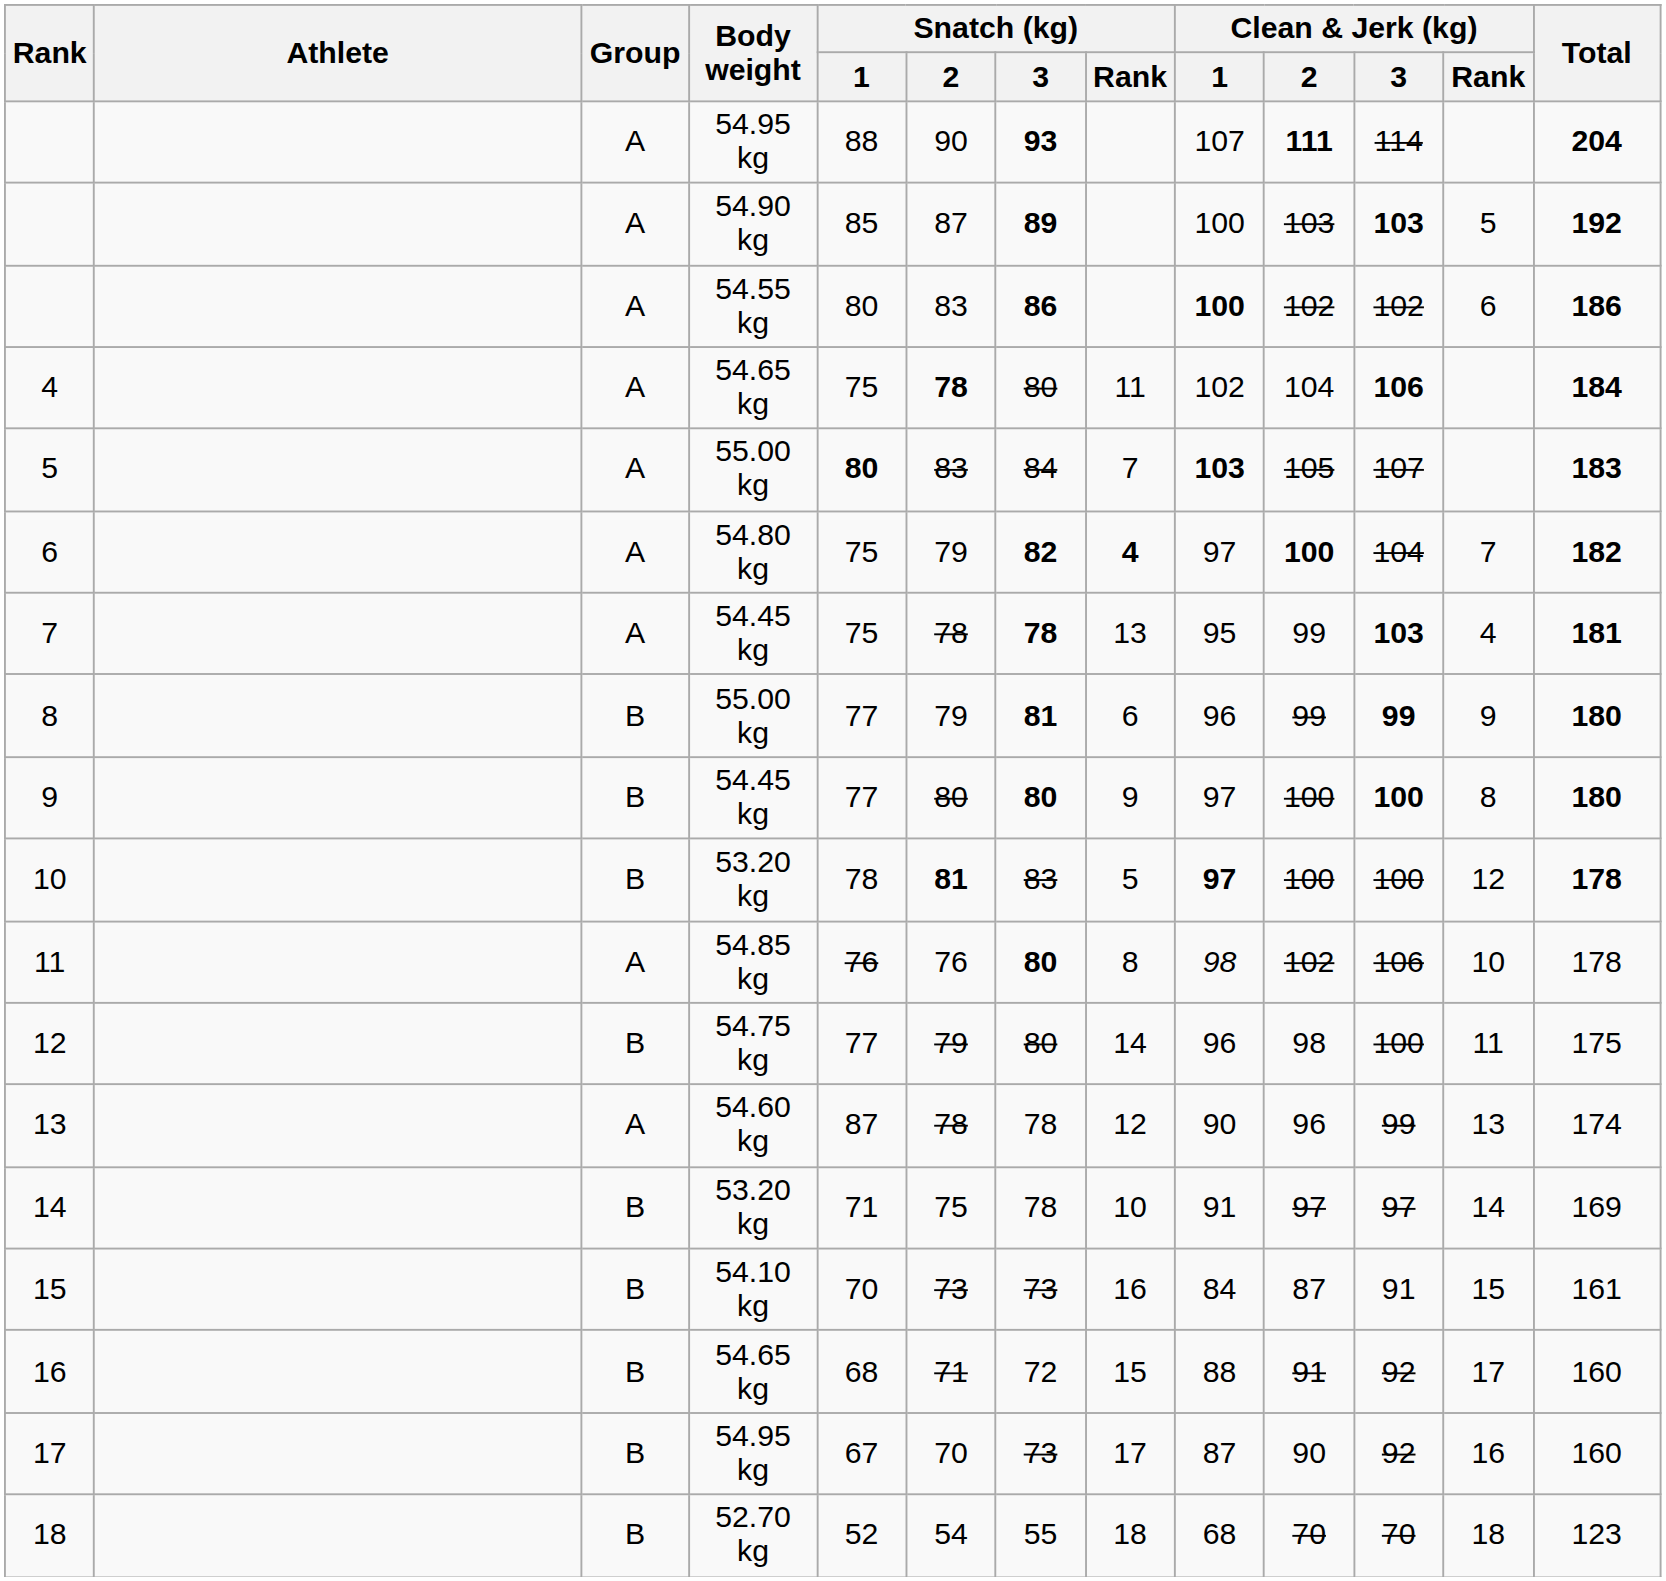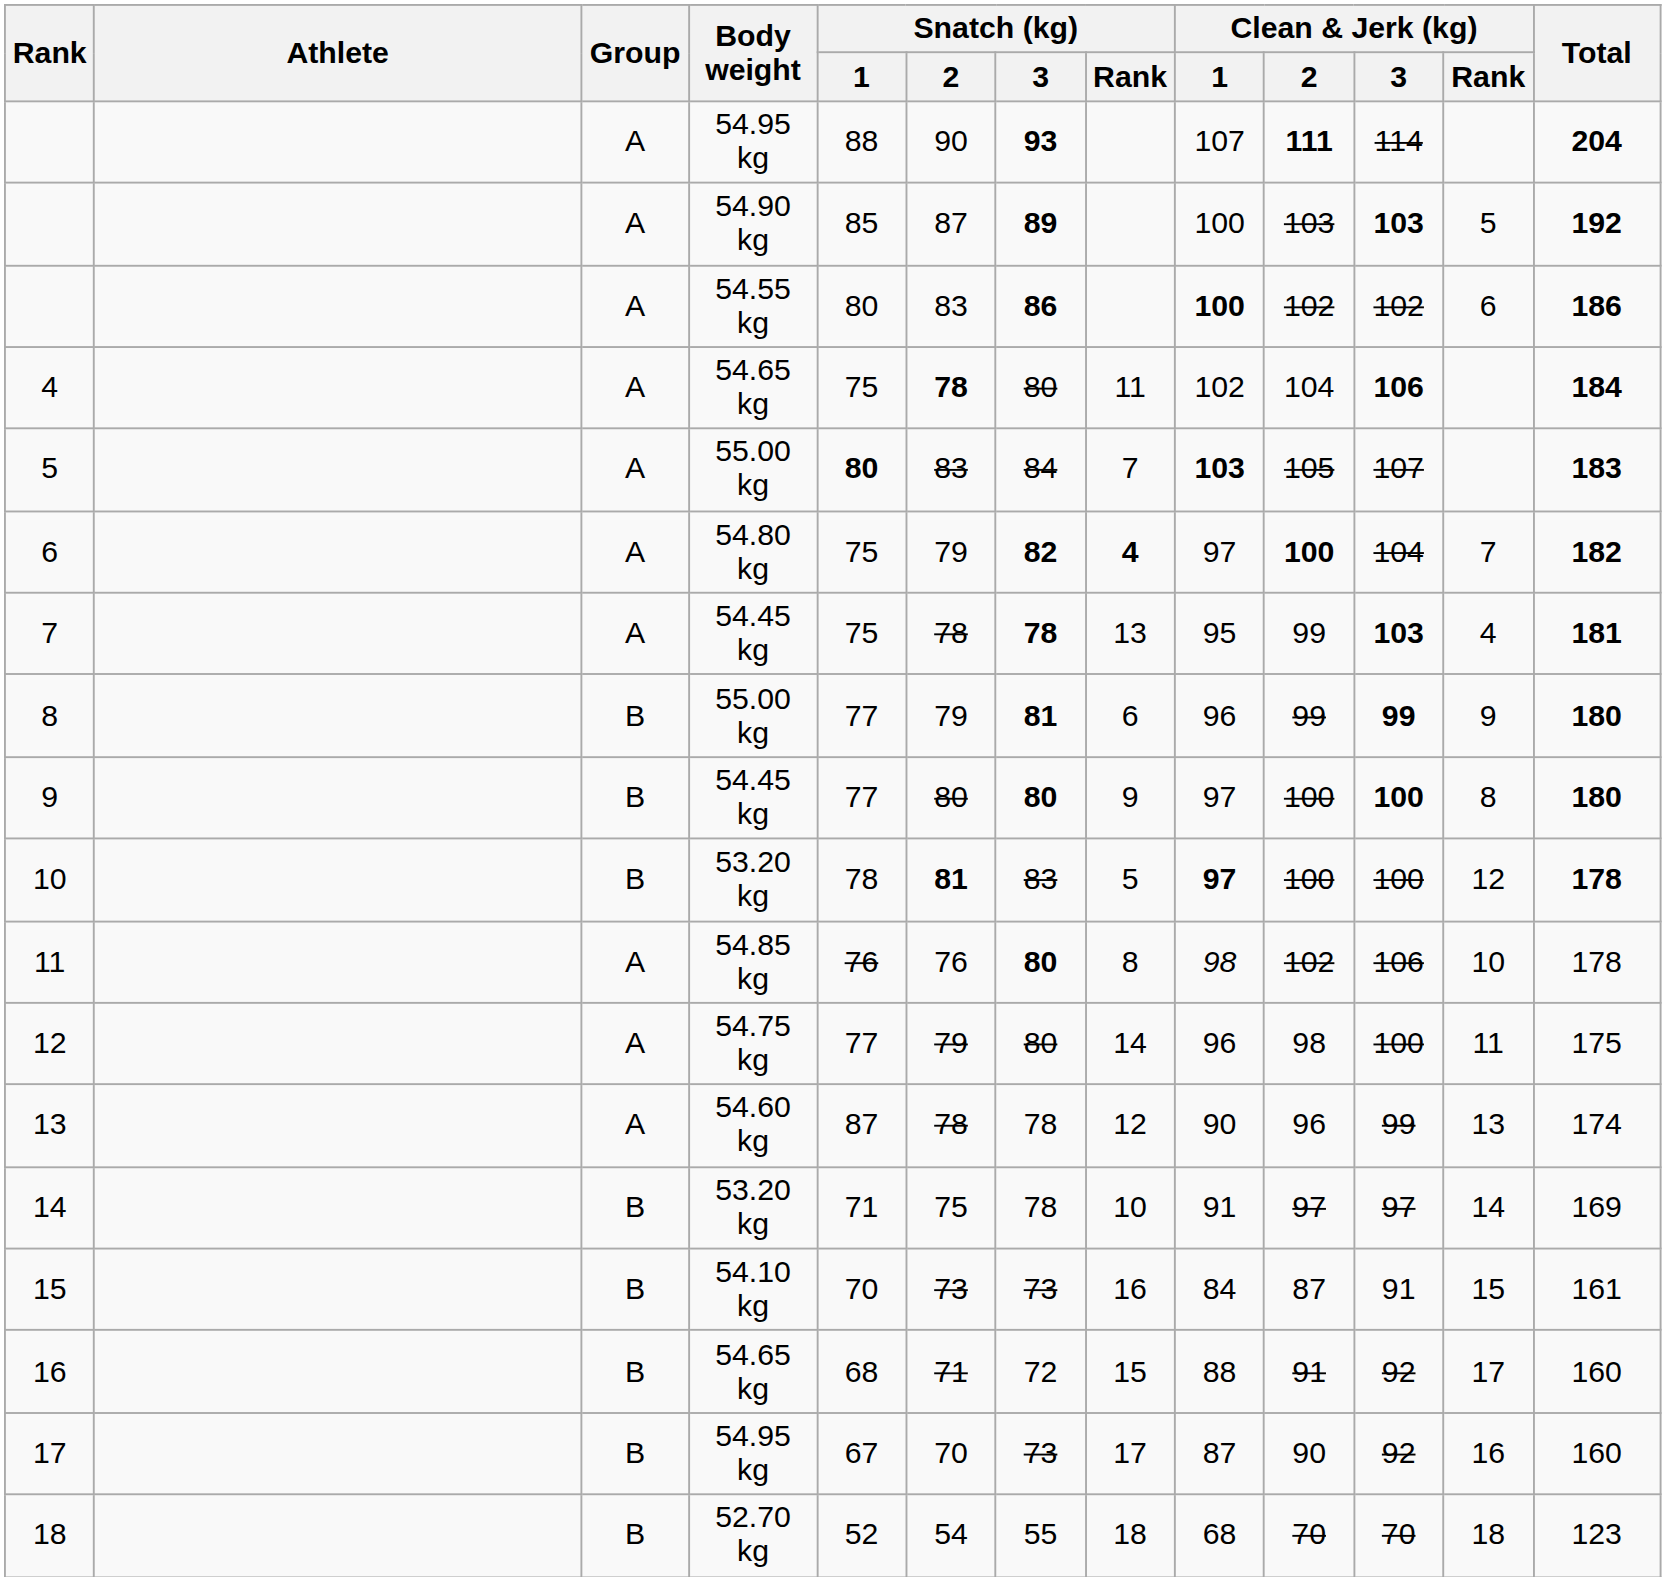(635, 1043) B -> (635, 1043) A
